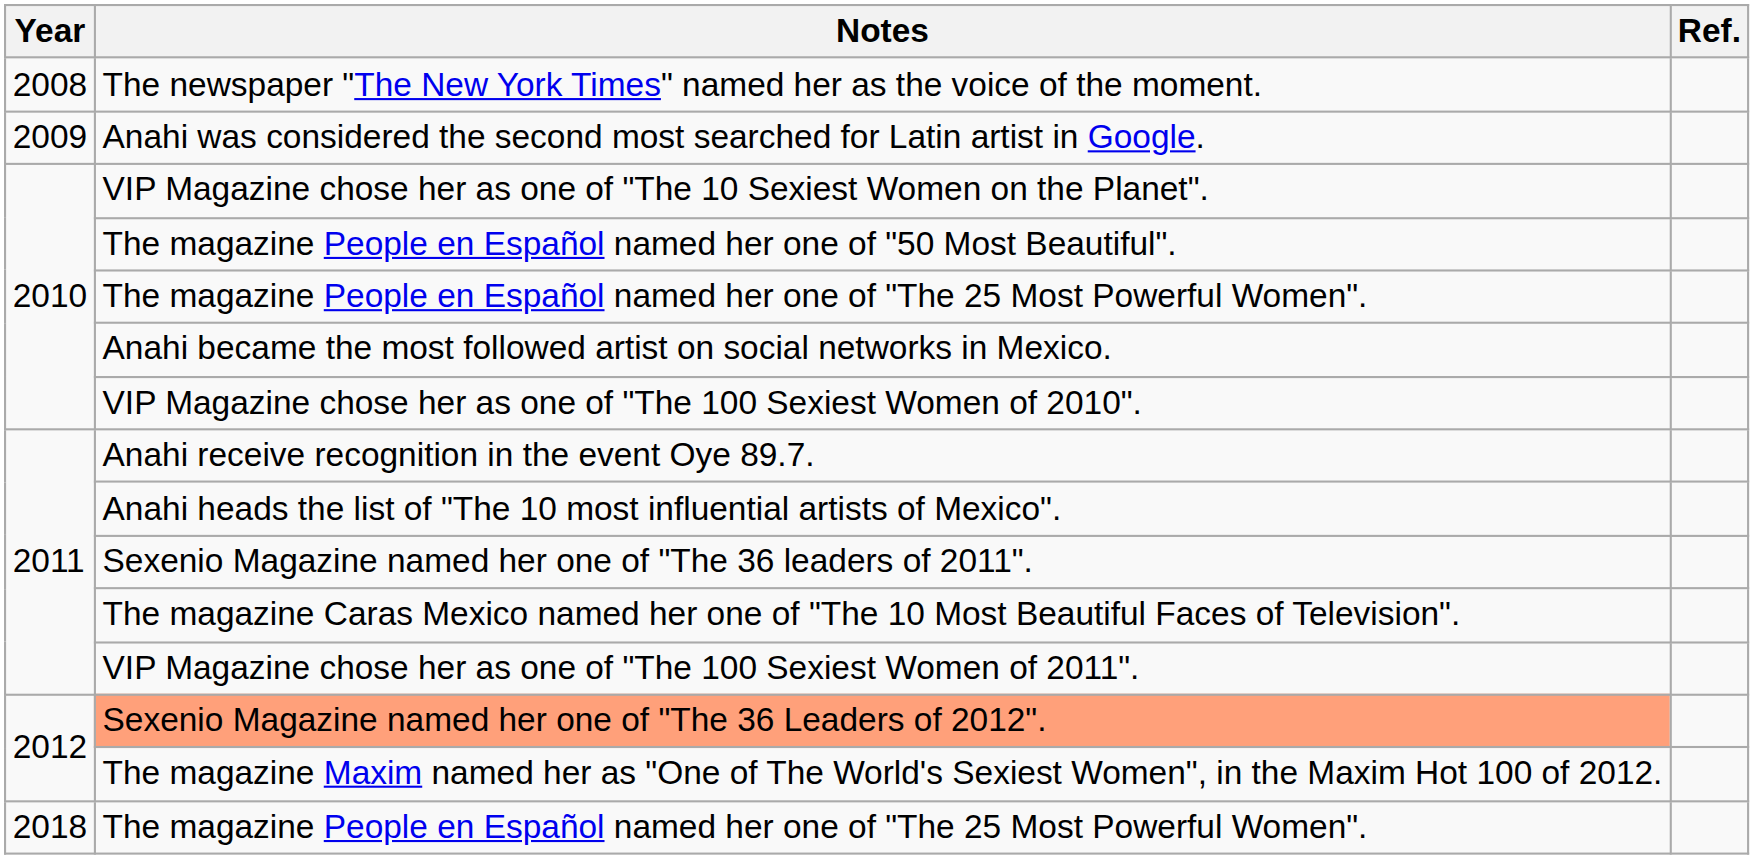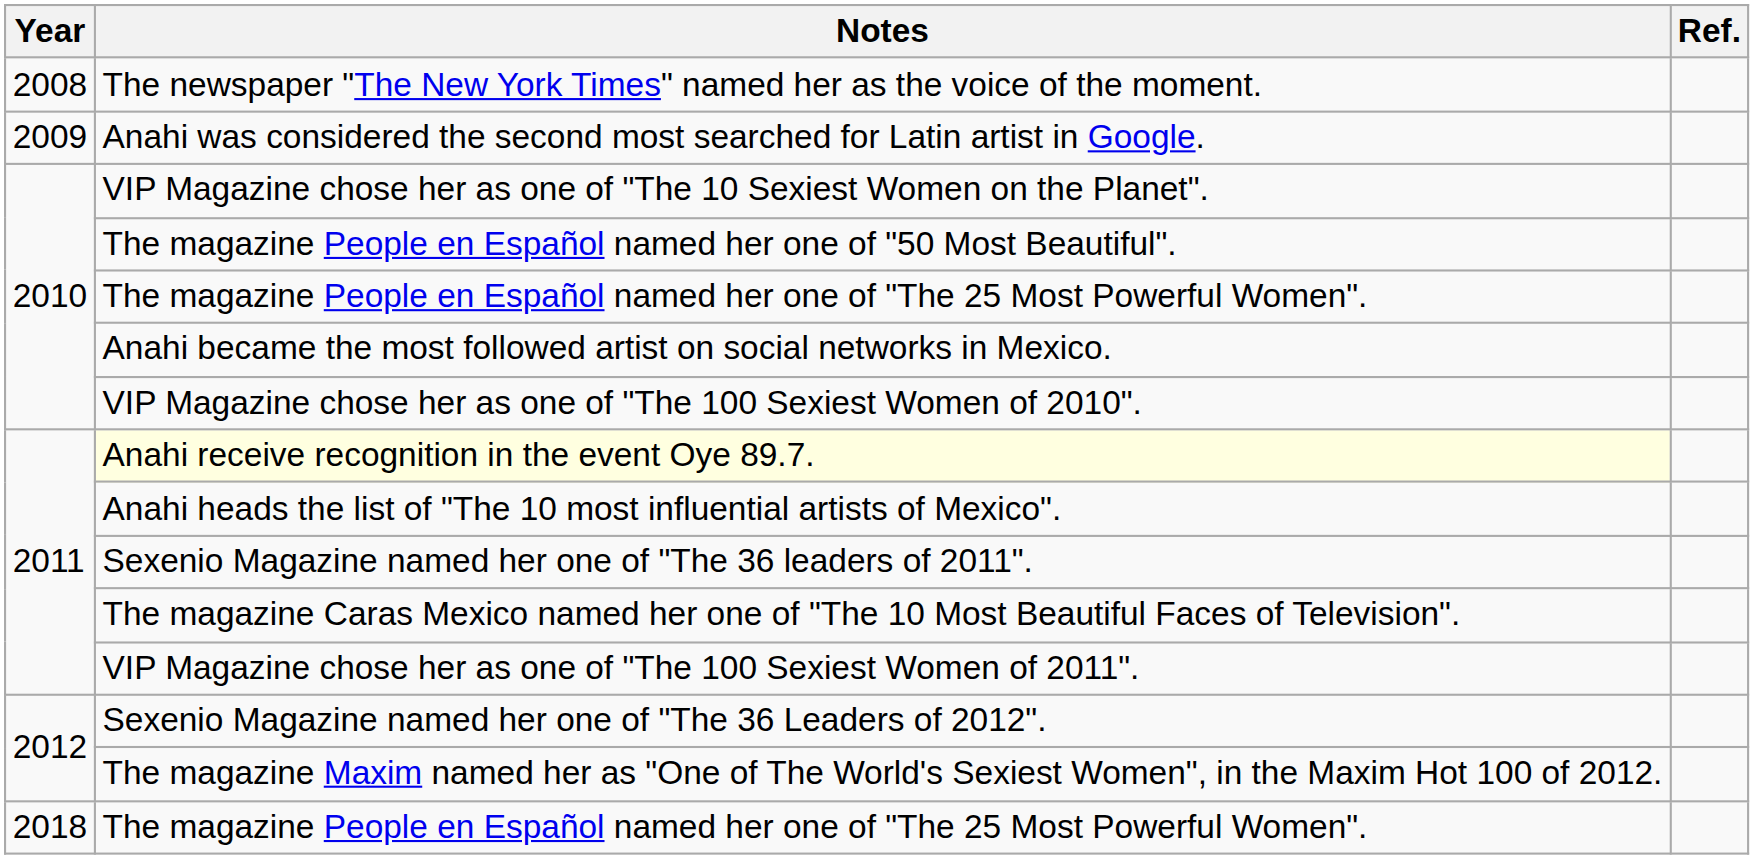(459, 455) no background -> (459, 455) lightyellow background
(575, 720) lightsalmon background -> (575, 720) no background
